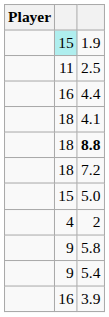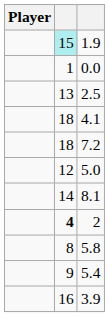+ row: (91, 68)
(66, 68) 11 -> (66, 94) 13
- row: (91, 94)
- row: (91, 145)
(66, 196) 15 -> (66, 170) 12
+ row: (91, 196)
(70, 221) normal -> (70, 221) bold
(70, 247) 9 -> (70, 247) 8
